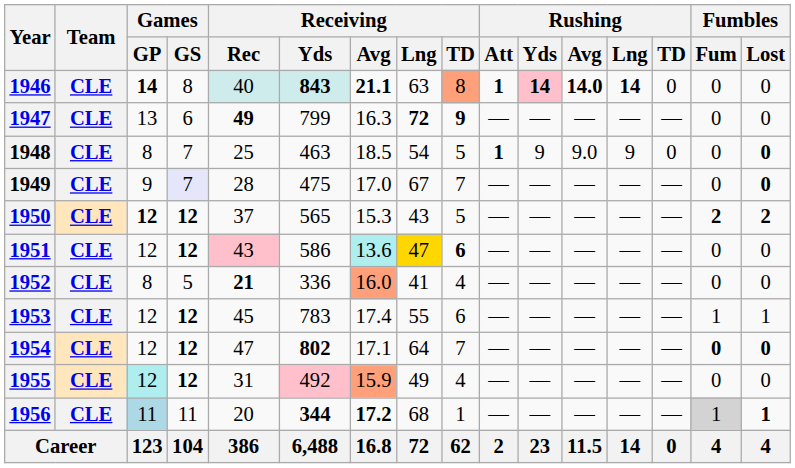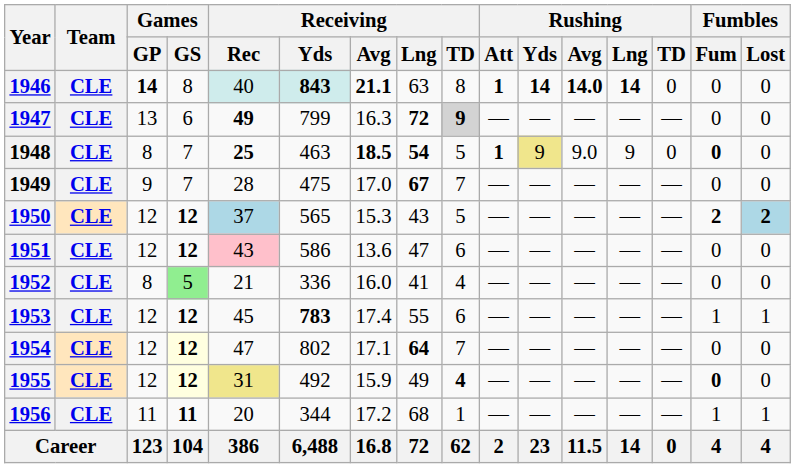(460, 86) lightsalmon background -> (460, 86) no background
(540, 86) pink background -> (540, 86) no background
(460, 119) no background -> (460, 119) lightgrey background
(244, 151) normal -> (244, 151) bold
(374, 151) normal -> (374, 151) bold
(419, 151) normal -> (419, 151) bold
(540, 151) no background -> (540, 151) khaki background
(716, 151) normal -> (716, 151) bold
(766, 151) bold -> (766, 151) normal
(188, 184) lavender background -> (188, 184) no background
(419, 184) normal -> (419, 184) bold
(766, 184) bold -> (766, 184) normal
(147, 217) bold -> (147, 217) normal
(244, 217) no background -> (244, 217) lightblue background
(766, 217) no background -> (766, 217) lightblue background
(374, 250) paleturquoise background -> (374, 250) no background
(419, 250) gold background -> (419, 250) no background
(460, 250) bold -> (460, 250) normal
(188, 282) no background -> (188, 282) lightgreen background
(244, 282) bold -> (244, 282) normal
(374, 282) lightsalmon background -> (374, 282) no background
(315, 315) normal -> (315, 315) bold
(188, 348) no background -> (188, 348) lightyellow background
(315, 348) bold -> (315, 348) normal
(419, 348) normal -> (419, 348) bold
(716, 348) bold -> (716, 348) normal
(766, 348) bold -> (766, 348) normal
(147, 380) paleturquoise background -> (147, 380) no background
(188, 380) no background -> (188, 380) lightyellow background
(244, 380) no background -> (244, 380) khaki background
(315, 380) pink background -> (315, 380) no background
(374, 380) lightsalmon background -> (374, 380) no background
(460, 380) normal -> (460, 380) bold
(716, 380) normal -> (716, 380) bold
(147, 413) lightblue background -> (147, 413) no background
(188, 413) normal -> (188, 413) bold
(315, 413) bold -> (315, 413) normal
(374, 413) bold -> (374, 413) normal
(716, 413) lightgrey background -> (716, 413) no background
(766, 413) bold -> (766, 413) normal
